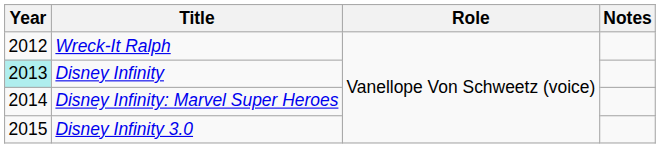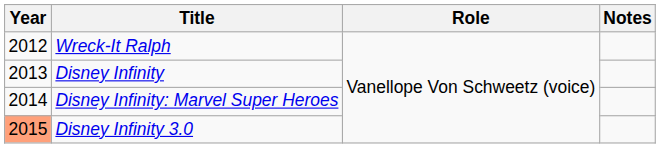(28, 73) paleturquoise background -> (28, 73) no background
(28, 128) no background -> (28, 128) lightsalmon background
